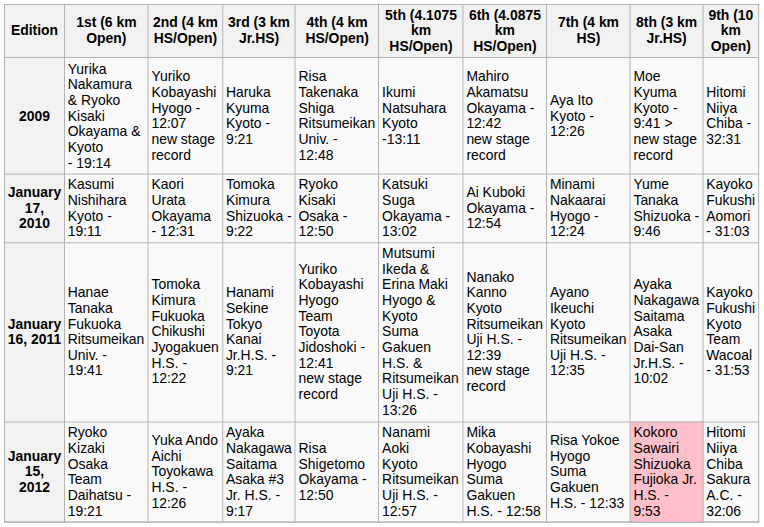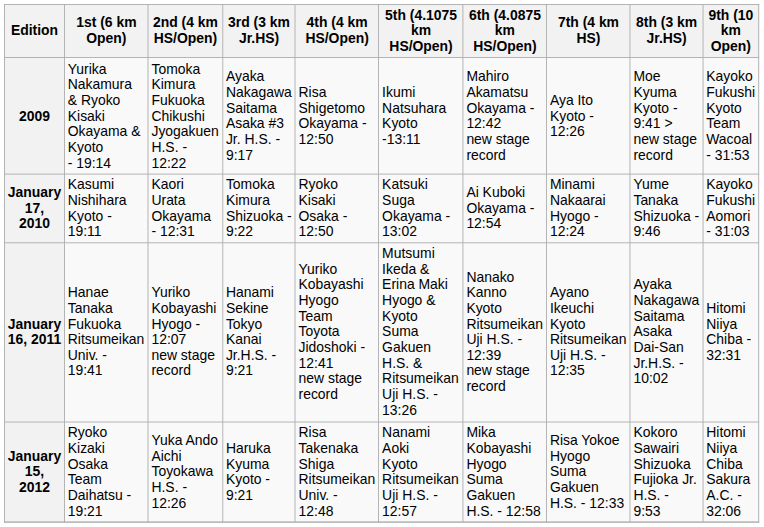(184, 115) Yuriko Kobayashi Hyogo - 12:07 new stage record -> (185, 115) Tomoka Kimura Fukuoka Chikushi Jyogakuen H.S. - 12:22
(248, 115) Haruka Kyuma Kyoto - 9:21 -> (259, 115) Ayaka Nakagawa Saitama Asaka #3 Jr. H.S. - 9:17
(337, 115) Risa Takenaka Shiga Ritsumeikan Univ. - 12:48 -> (333, 115) Risa Shigetomo Okayama - 12:50
(729, 115) Hitomi Niiya Chiba - 32:31 -> (731, 115) Kayoko Fukushi Kyoto Team Wacoal - 31:53
(185, 332) Tomoka Kimura Fukuoka Chikushi Jyogakuen H.S. - 12:22 -> (184, 332) Yuriko Kobayashi Hyogo - 12:07 new stage record
(731, 332) Kayoko Fukushi Kyoto Team Wacoal - 31:53 -> (729, 332) Hitomi Niiya Chiba - 32:31
(259, 471) Ayaka Nakagawa Saitama Asaka #3 Jr. H.S. - 9:17 -> (248, 471) Haruka Kyuma Kyoto - 9:21
(333, 471) Risa Shigetomo Okayama - 12:50 -> (337, 471) Risa Takenaka Shiga Ritsumeikan Univ. - 12:48
(665, 471) pink background -> (665, 471) no background
